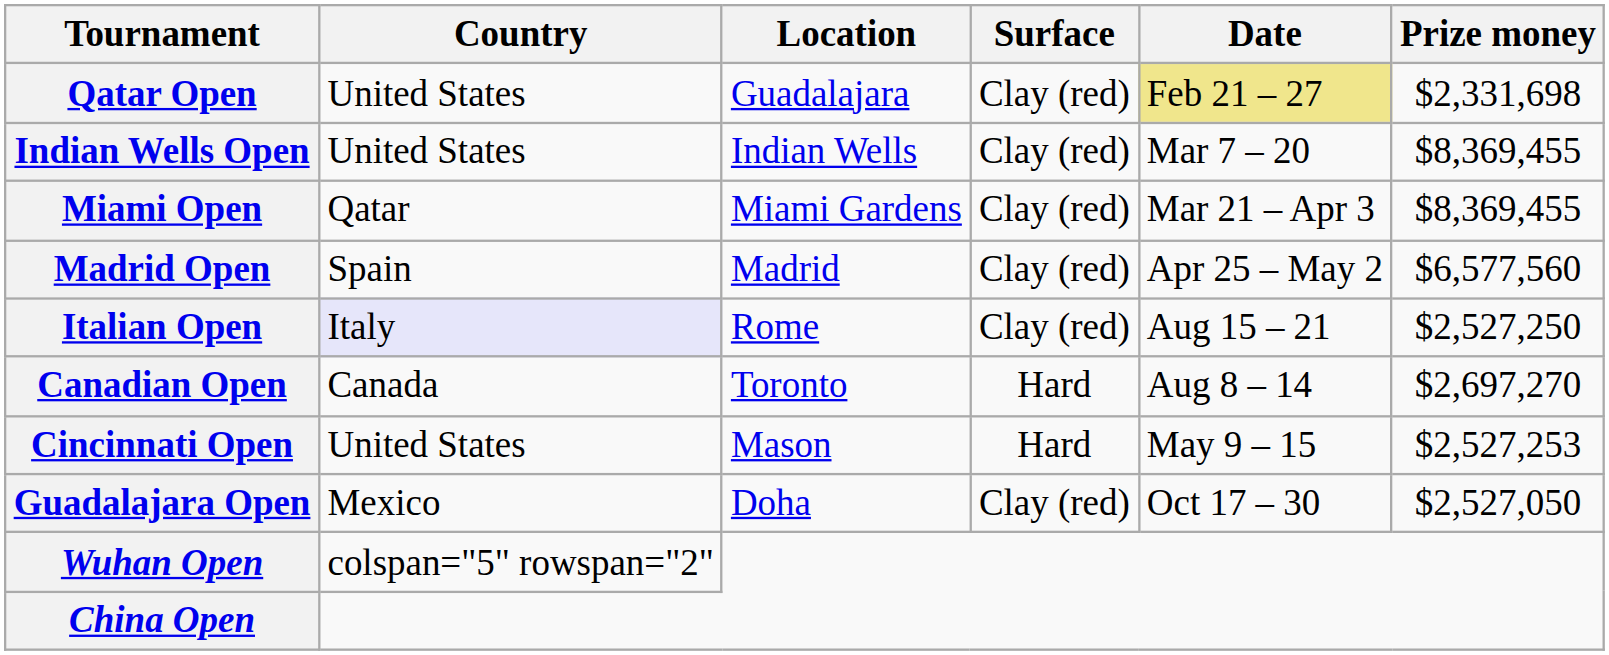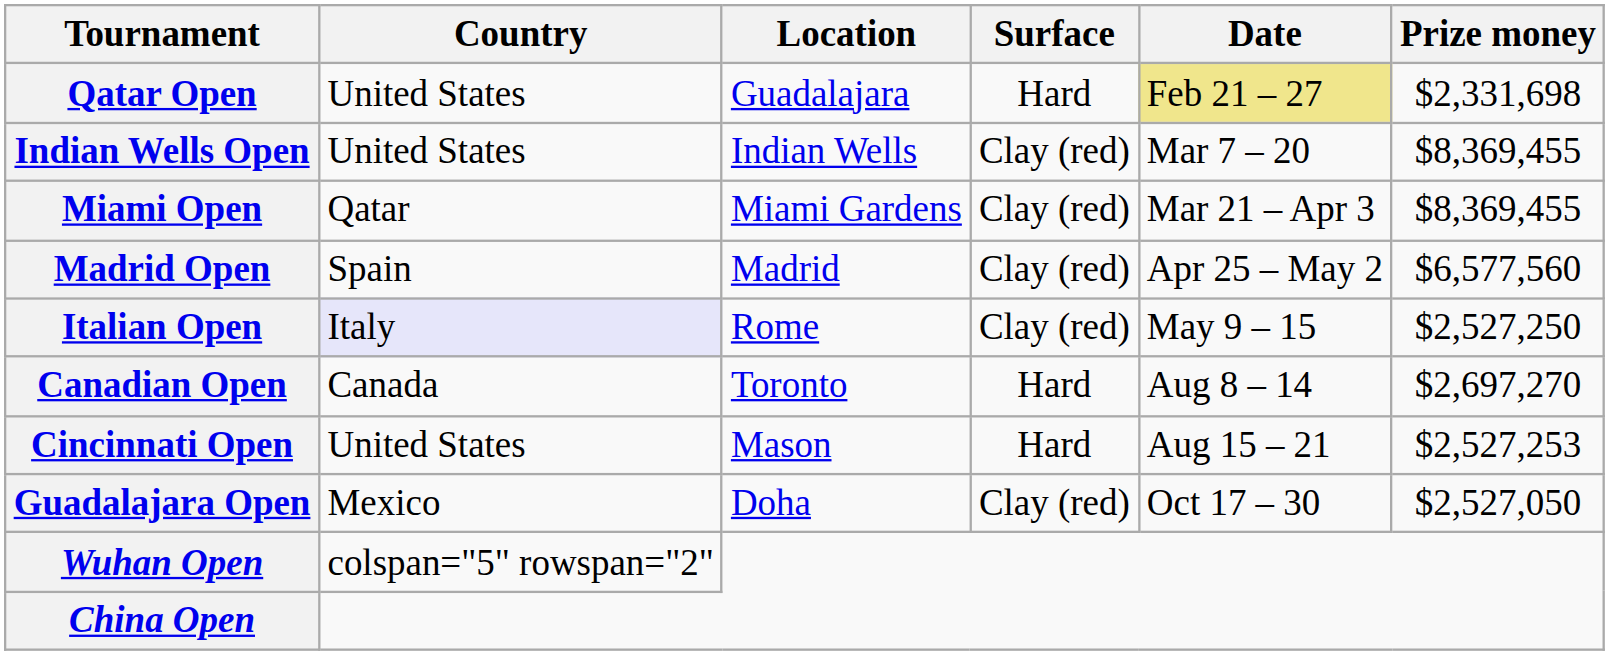(1054, 92) Clay (red) -> (1054, 92) Hard
(1239, 326) Aug 15 – 21 -> (1231, 326) May 9 – 15
(1231, 444) May 9 – 15 -> (1239, 444) Aug 15 – 21
